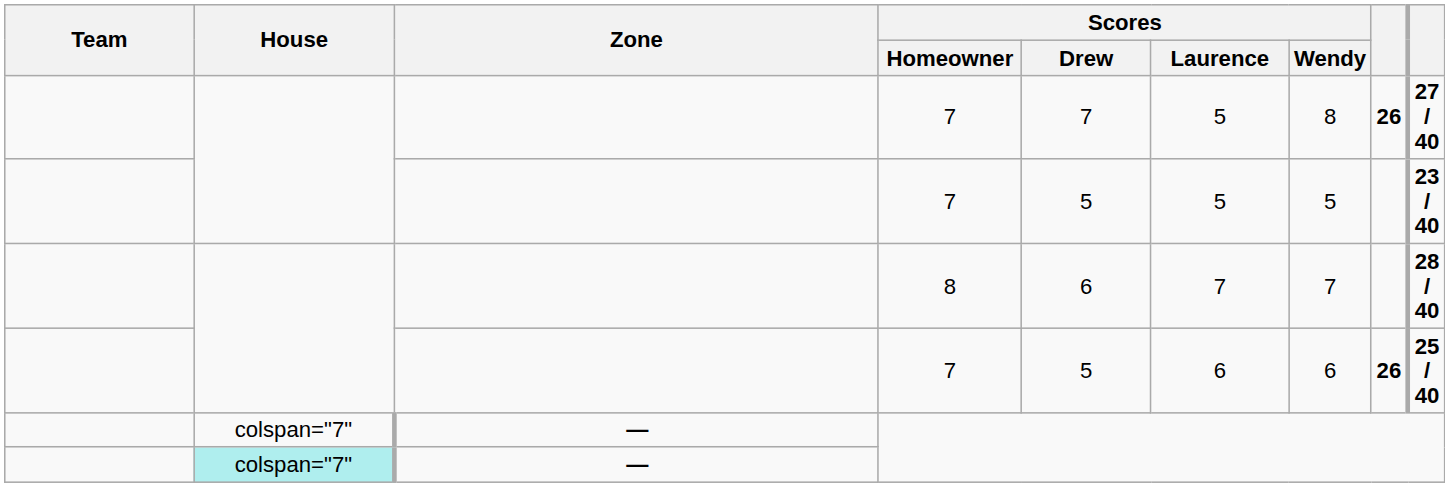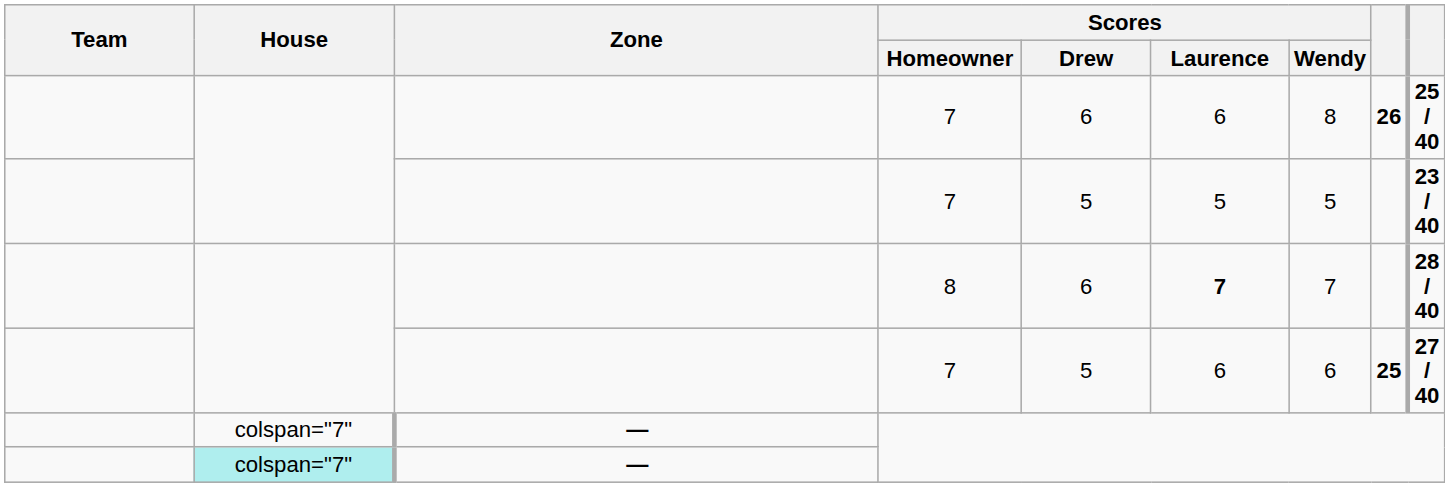(1086, 117) 7 -> (1086, 117) 6
(1220, 117) 5 -> (1220, 117) 6
(1427, 117) 27 / 40 -> (1427, 117) 25 / 40
(1220, 286) normal -> (1220, 286) bold
(1389, 370) 26 -> (1389, 370) 25
(1427, 370) 25 / 40 -> (1427, 370) 27 / 40
